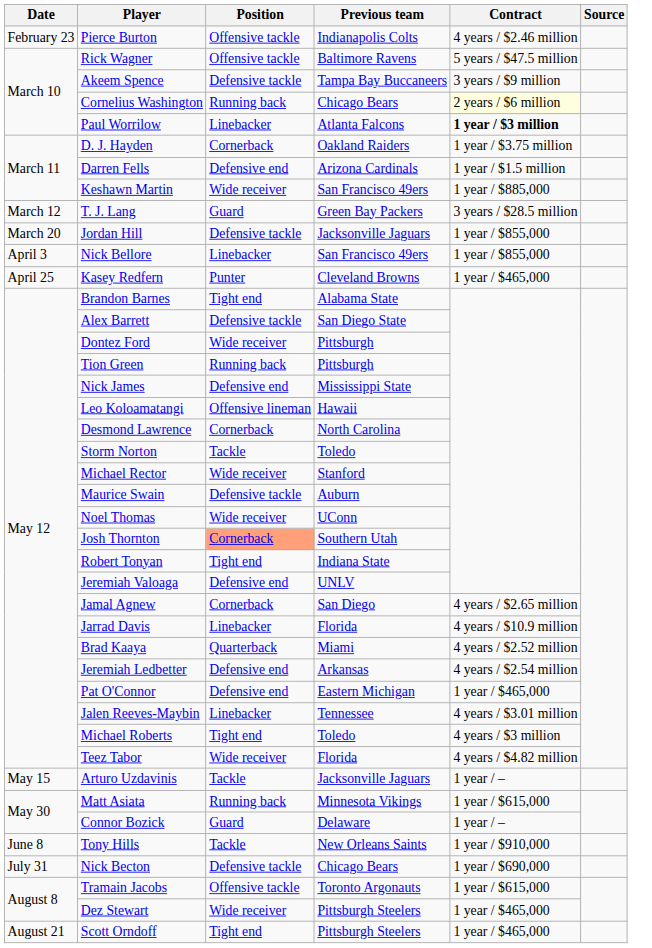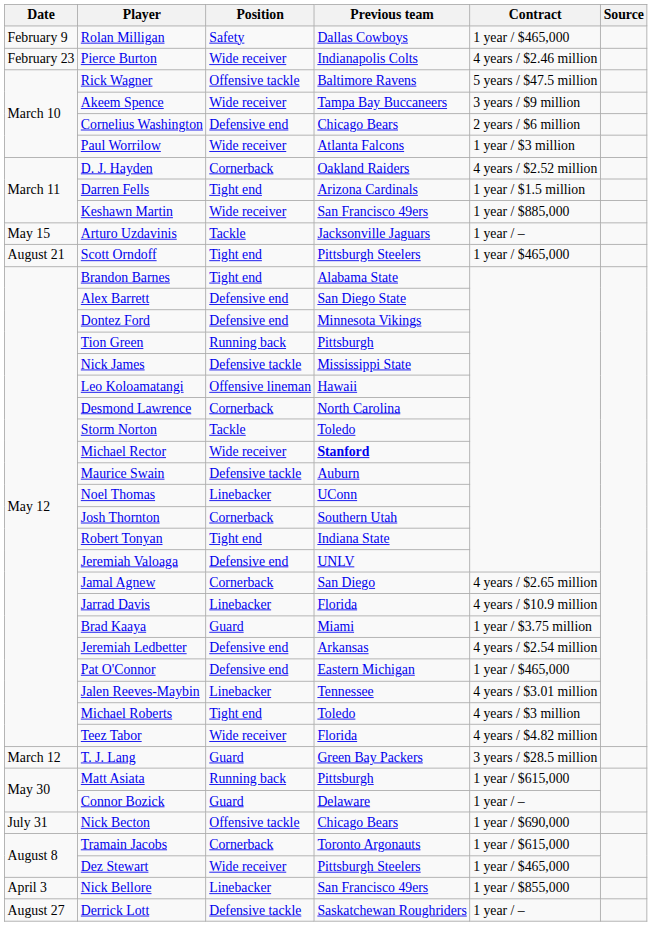+ row: (123, 37)
(254, 37) Offensive tackle -> (248, 59) Wide receiver
(255, 80) Defensive tackle -> (248, 102) Wide receiver
(248, 102) Running back -> (249, 124) Defensive end
(507, 102) lightyellow background -> (527, 124) no background
(240, 124) Linebacker -> (248, 146) Wide receiver
(506, 124) bold -> (524, 146) normal
(513, 146) 1 year / $3.75 million -> (535, 168) 4 years / $2.52 million
(249, 168) Defensive end -> (236, 189) Tight end
rows swapped: (108, 211) <-> (129, 779)
- row: (112, 233)
rows swapped: (116, 255) <-> (119, 931)
- row: (122, 277)
(255, 320) Defensive tackle -> (249, 299) Defensive end
(248, 342) Wide receiver -> (249, 320) Defensive end
(346, 342) Pittsburgh -> (369, 320) Minnesota Vikings
(249, 386) Defensive end -> (255, 364) Defensive tackle
(341, 473) normal -> (343, 451) bold
(248, 517) Wide receiver -> (240, 495) Linebacker
(241, 539) lightsalmon background -> (241, 517) no background
(243, 648) Quarterback -> (226, 626) Guard
(516, 648) 4 years / $2.52 million -> (533, 626) 1 year / $3.75 million
(369, 801) Minnesota Vikings -> (346, 779) Pittsburgh
- row: (110, 844)
(255, 866) Defensive tackle -> (254, 822) Offensive tackle
(254, 888) Offensive tackle -> (241, 844) Cornerback
+ row: (115, 910)
